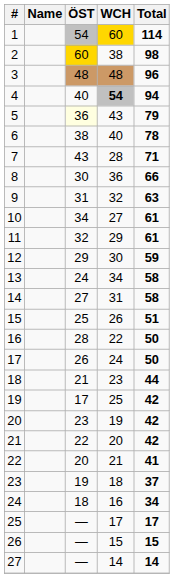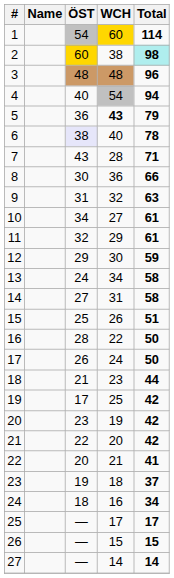(152, 55) no background -> (152, 55) paleturquoise background
(116, 95) bold -> (116, 95) normal
(81, 116) lightyellow background -> (81, 116) no background
(116, 116) normal -> (116, 116) bold
(81, 136) no background -> (81, 136) lavender background
